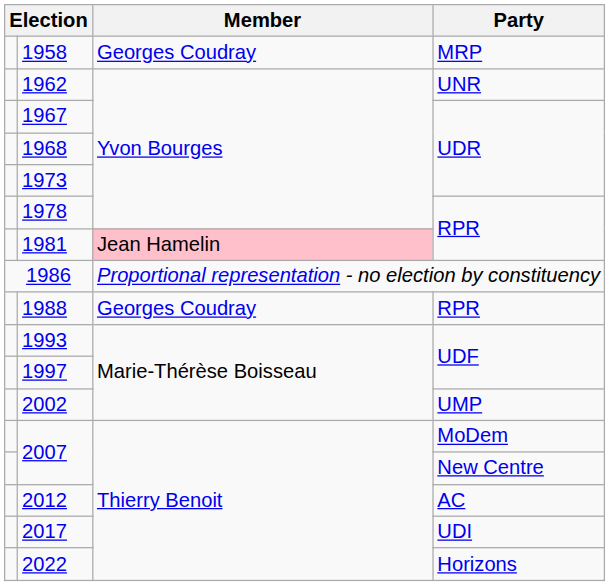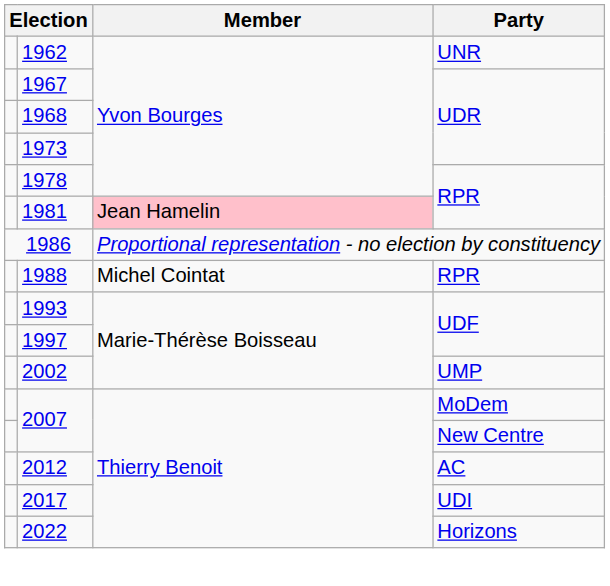- row: (45, 52)
(177, 308) Georges Coudray -> (161, 276) Michel Cointat
